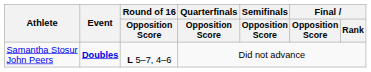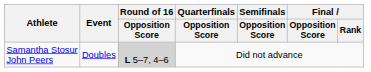(100, 55) bold -> (99, 55) normal
(149, 60) no background -> (147, 60) lightgrey background
